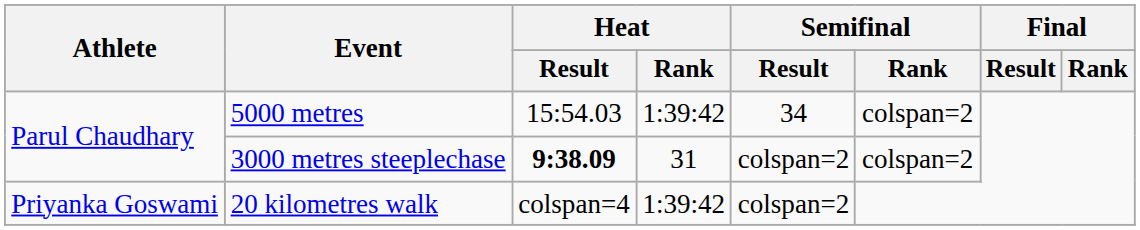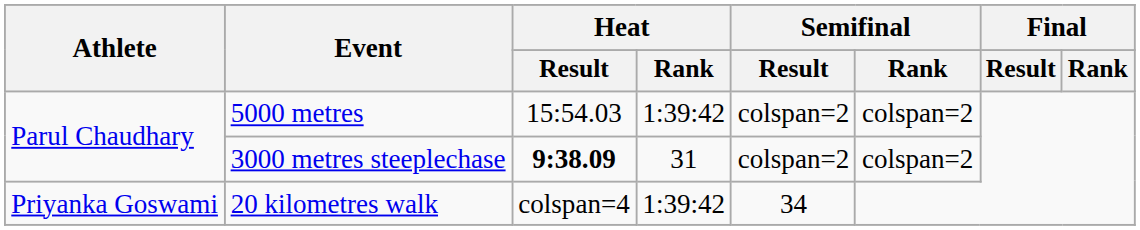(793, 114) 34 -> (794, 114) colspan=2
(794, 203) colspan=2 -> (793, 203) 34
